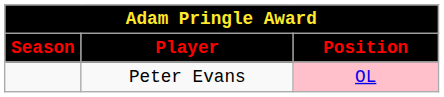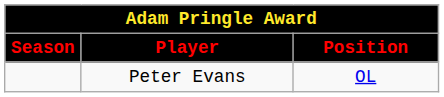(366, 77) pink background -> (366, 77) no background
